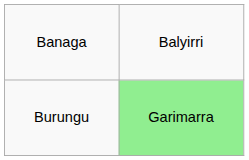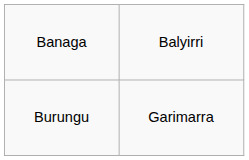(181, 117) lightgreen background -> (181, 117) no background
